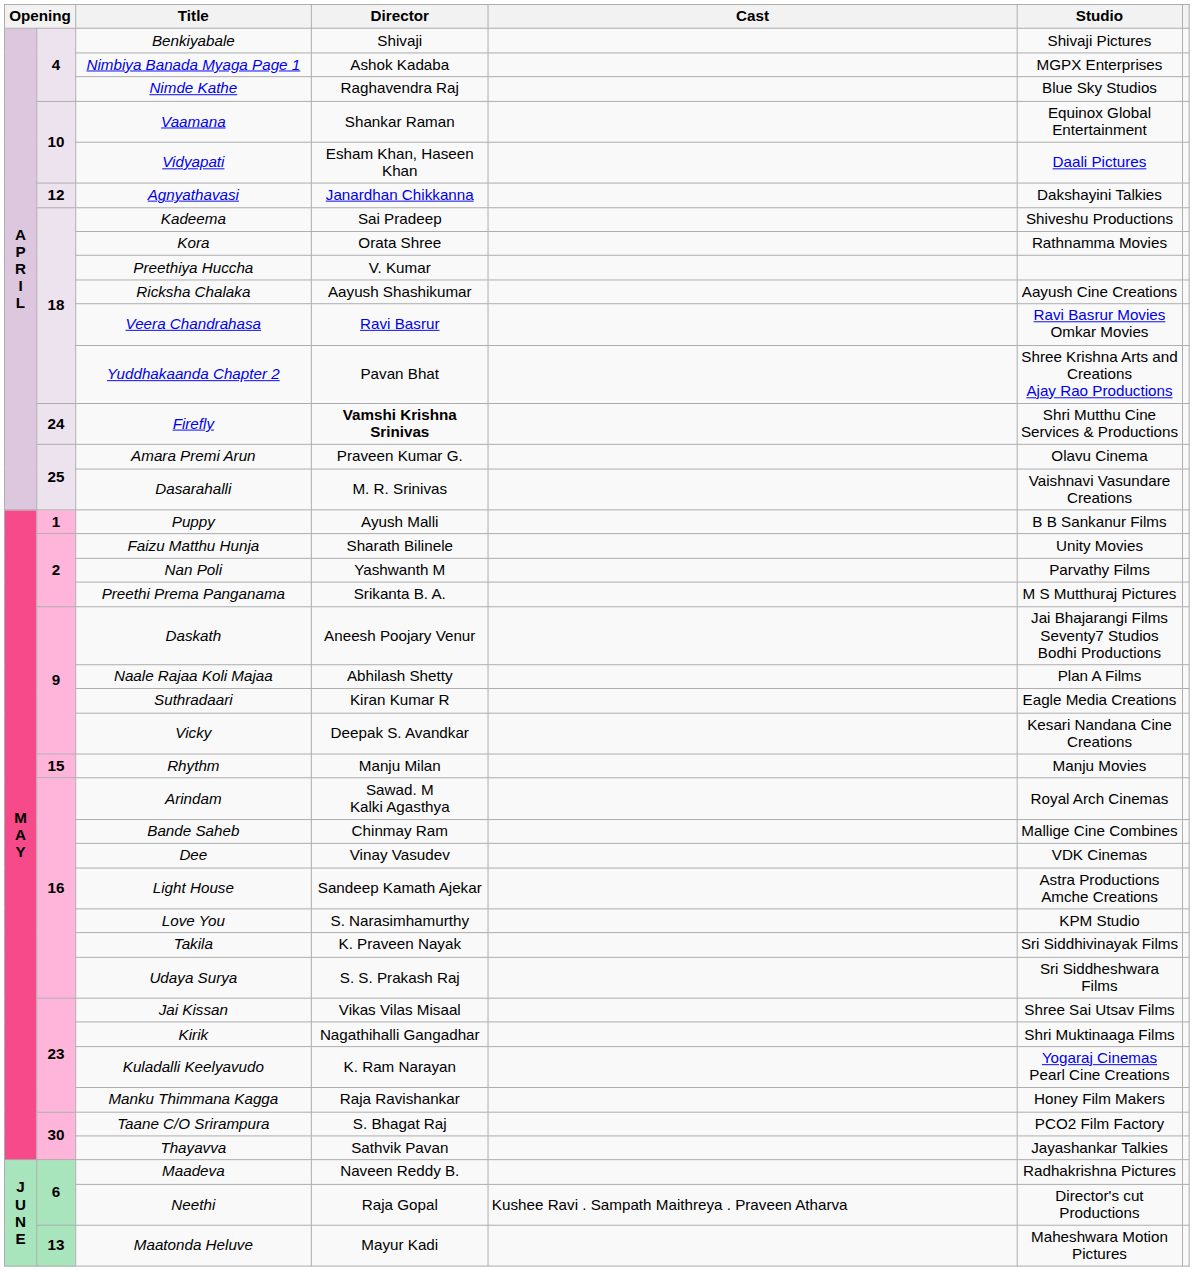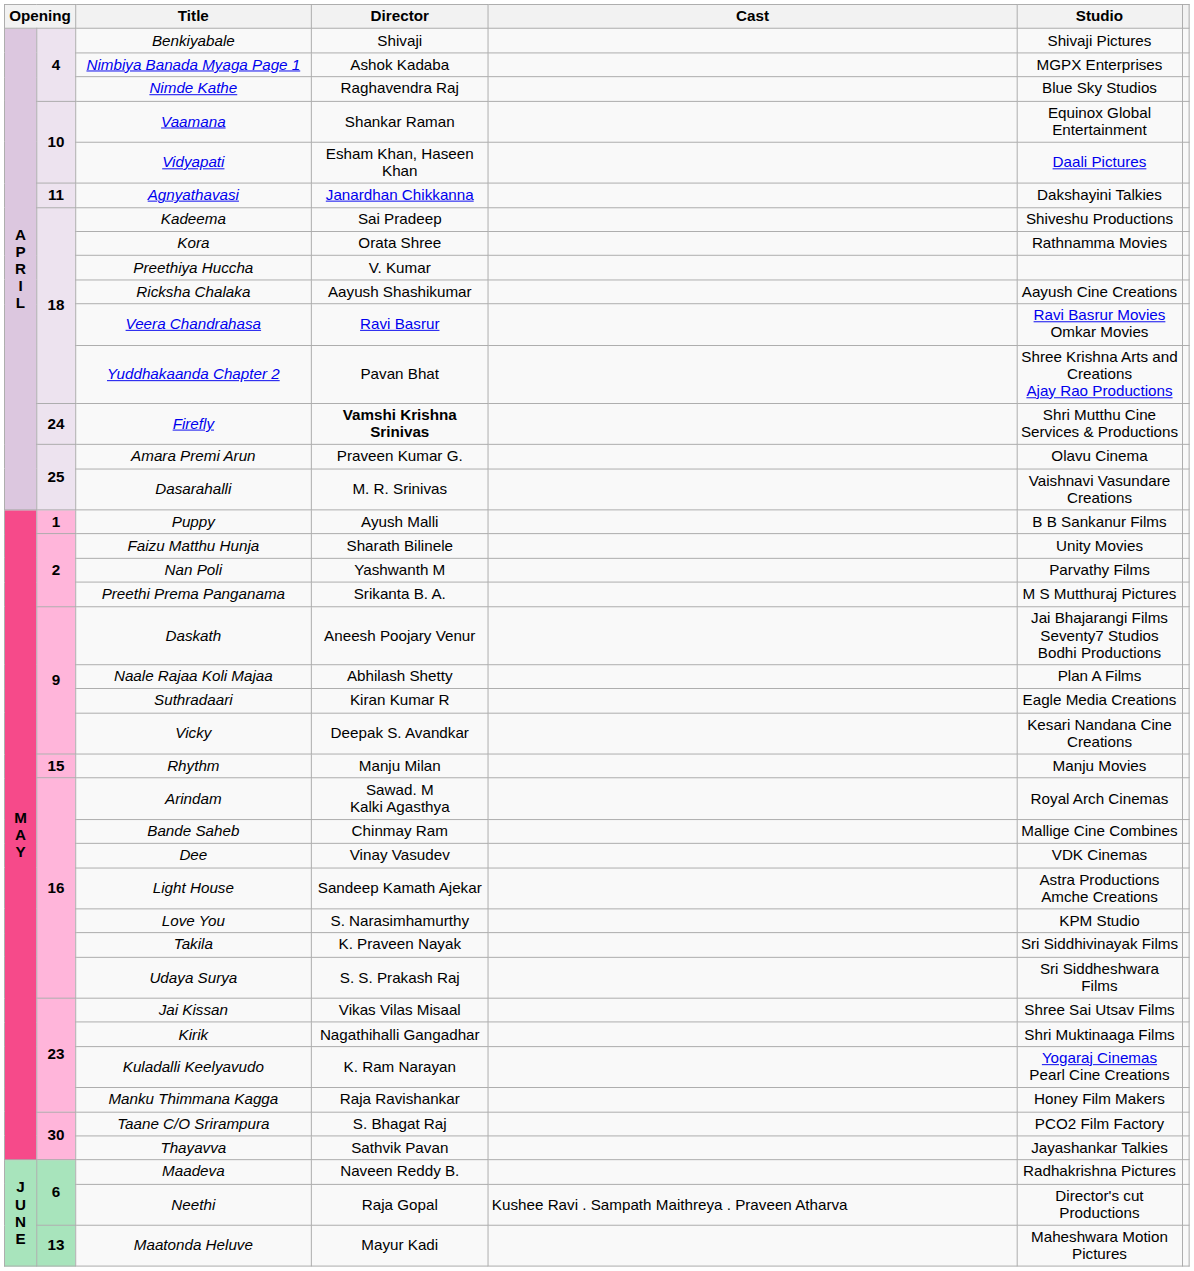(56, 195) 12 -> (56, 195) 11
